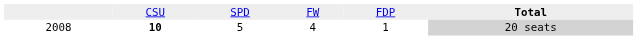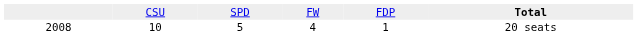(155, 28) bold -> (155, 28) normal
(531, 28) lightgrey background -> (531, 28) no background
